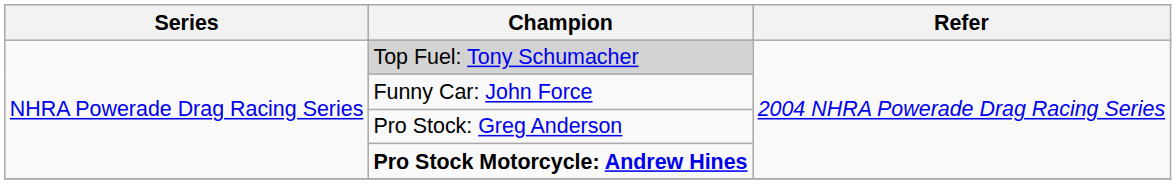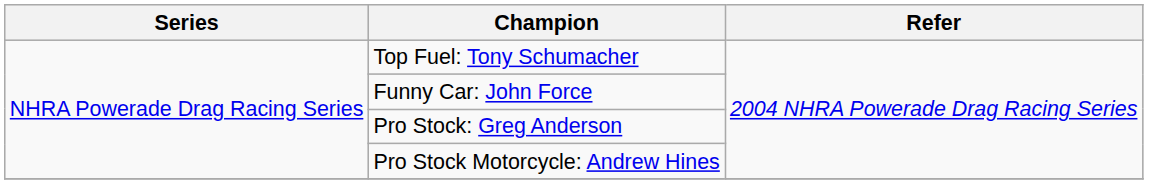(506, 57) lightgrey background -> (506, 57) no background
(560, 161) bold -> (547, 161) normal
